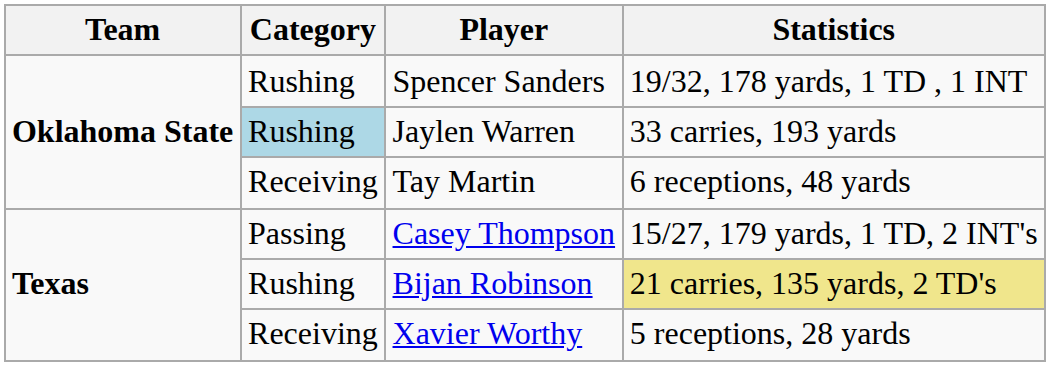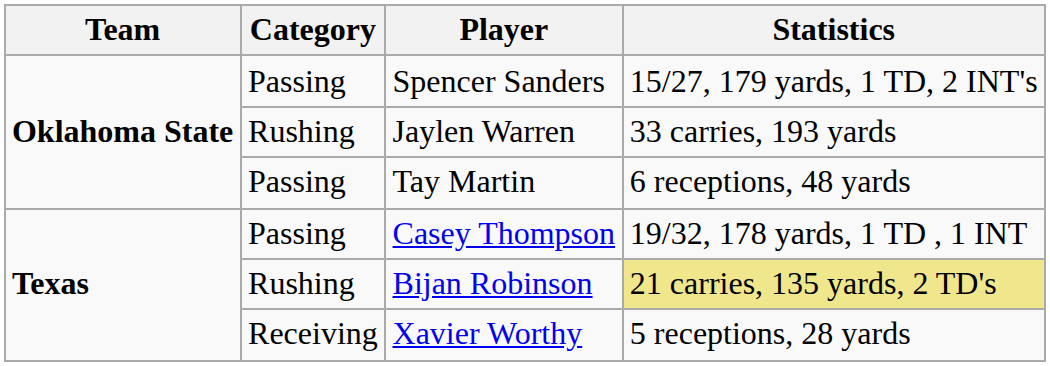(301, 80) Rushing -> (297, 80) Passing
(829, 80) 19/32, 178 yards, 1 TD , 1 INT -> (834, 80) 15/27, 179 yards, 1 TD, 2 INT's
(301, 131) lightblue background -> (301, 131) no background
(313, 182) Receiving -> (297, 182) Passing
(834, 232) 15/27, 179 yards, 1 TD, 2 INT's -> (829, 232) 19/32, 178 yards, 1 TD , 1 INT
